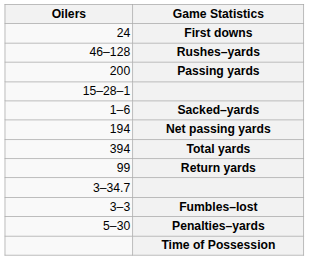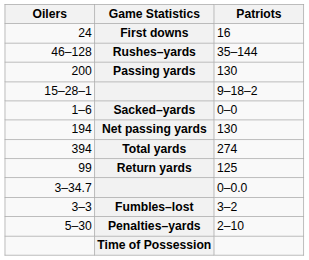+ column: (259, 14)
